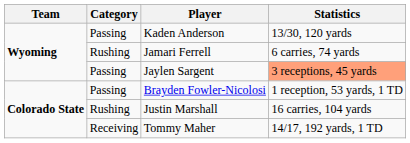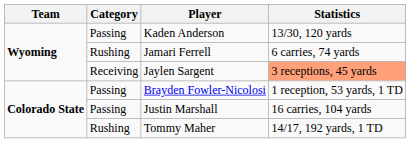(108, 71) Passing -> (114, 71) Receiving
(110, 109) Rushing -> (108, 109) Passing
(114, 128) Receiving -> (110, 128) Rushing
